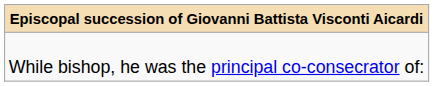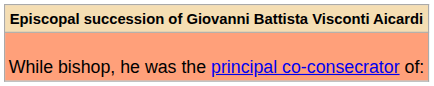(216, 66) no background -> (216, 66) lightsalmon background
